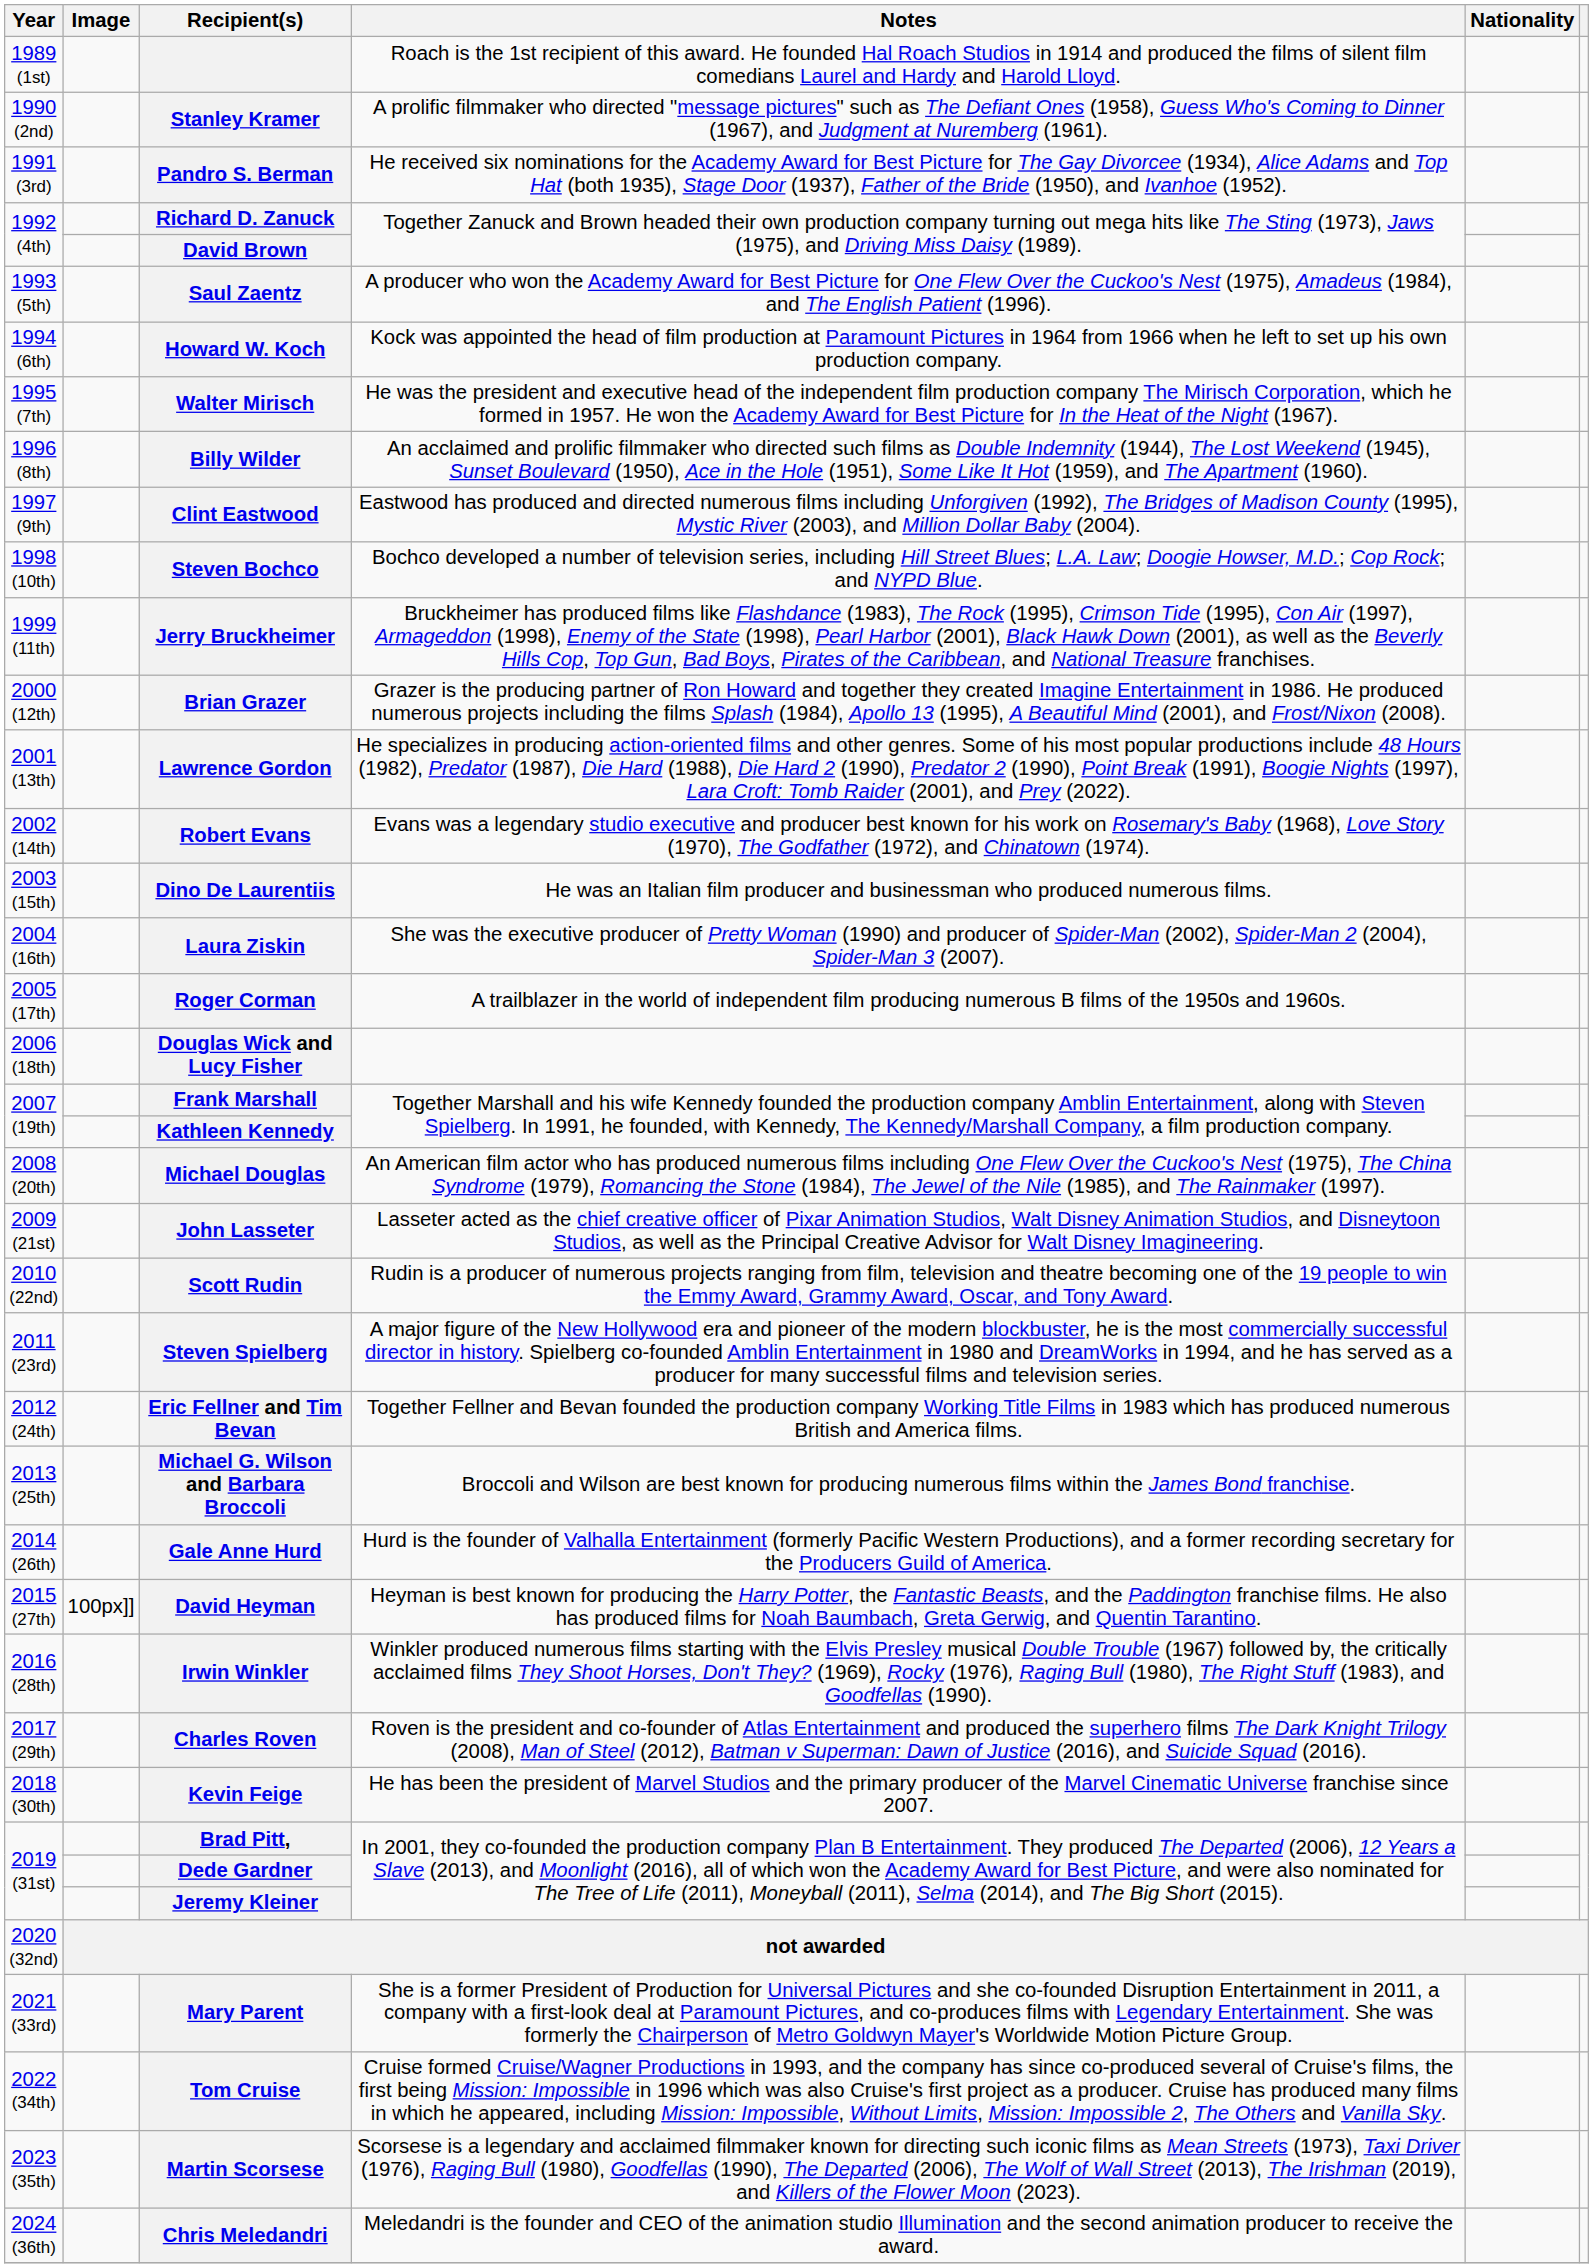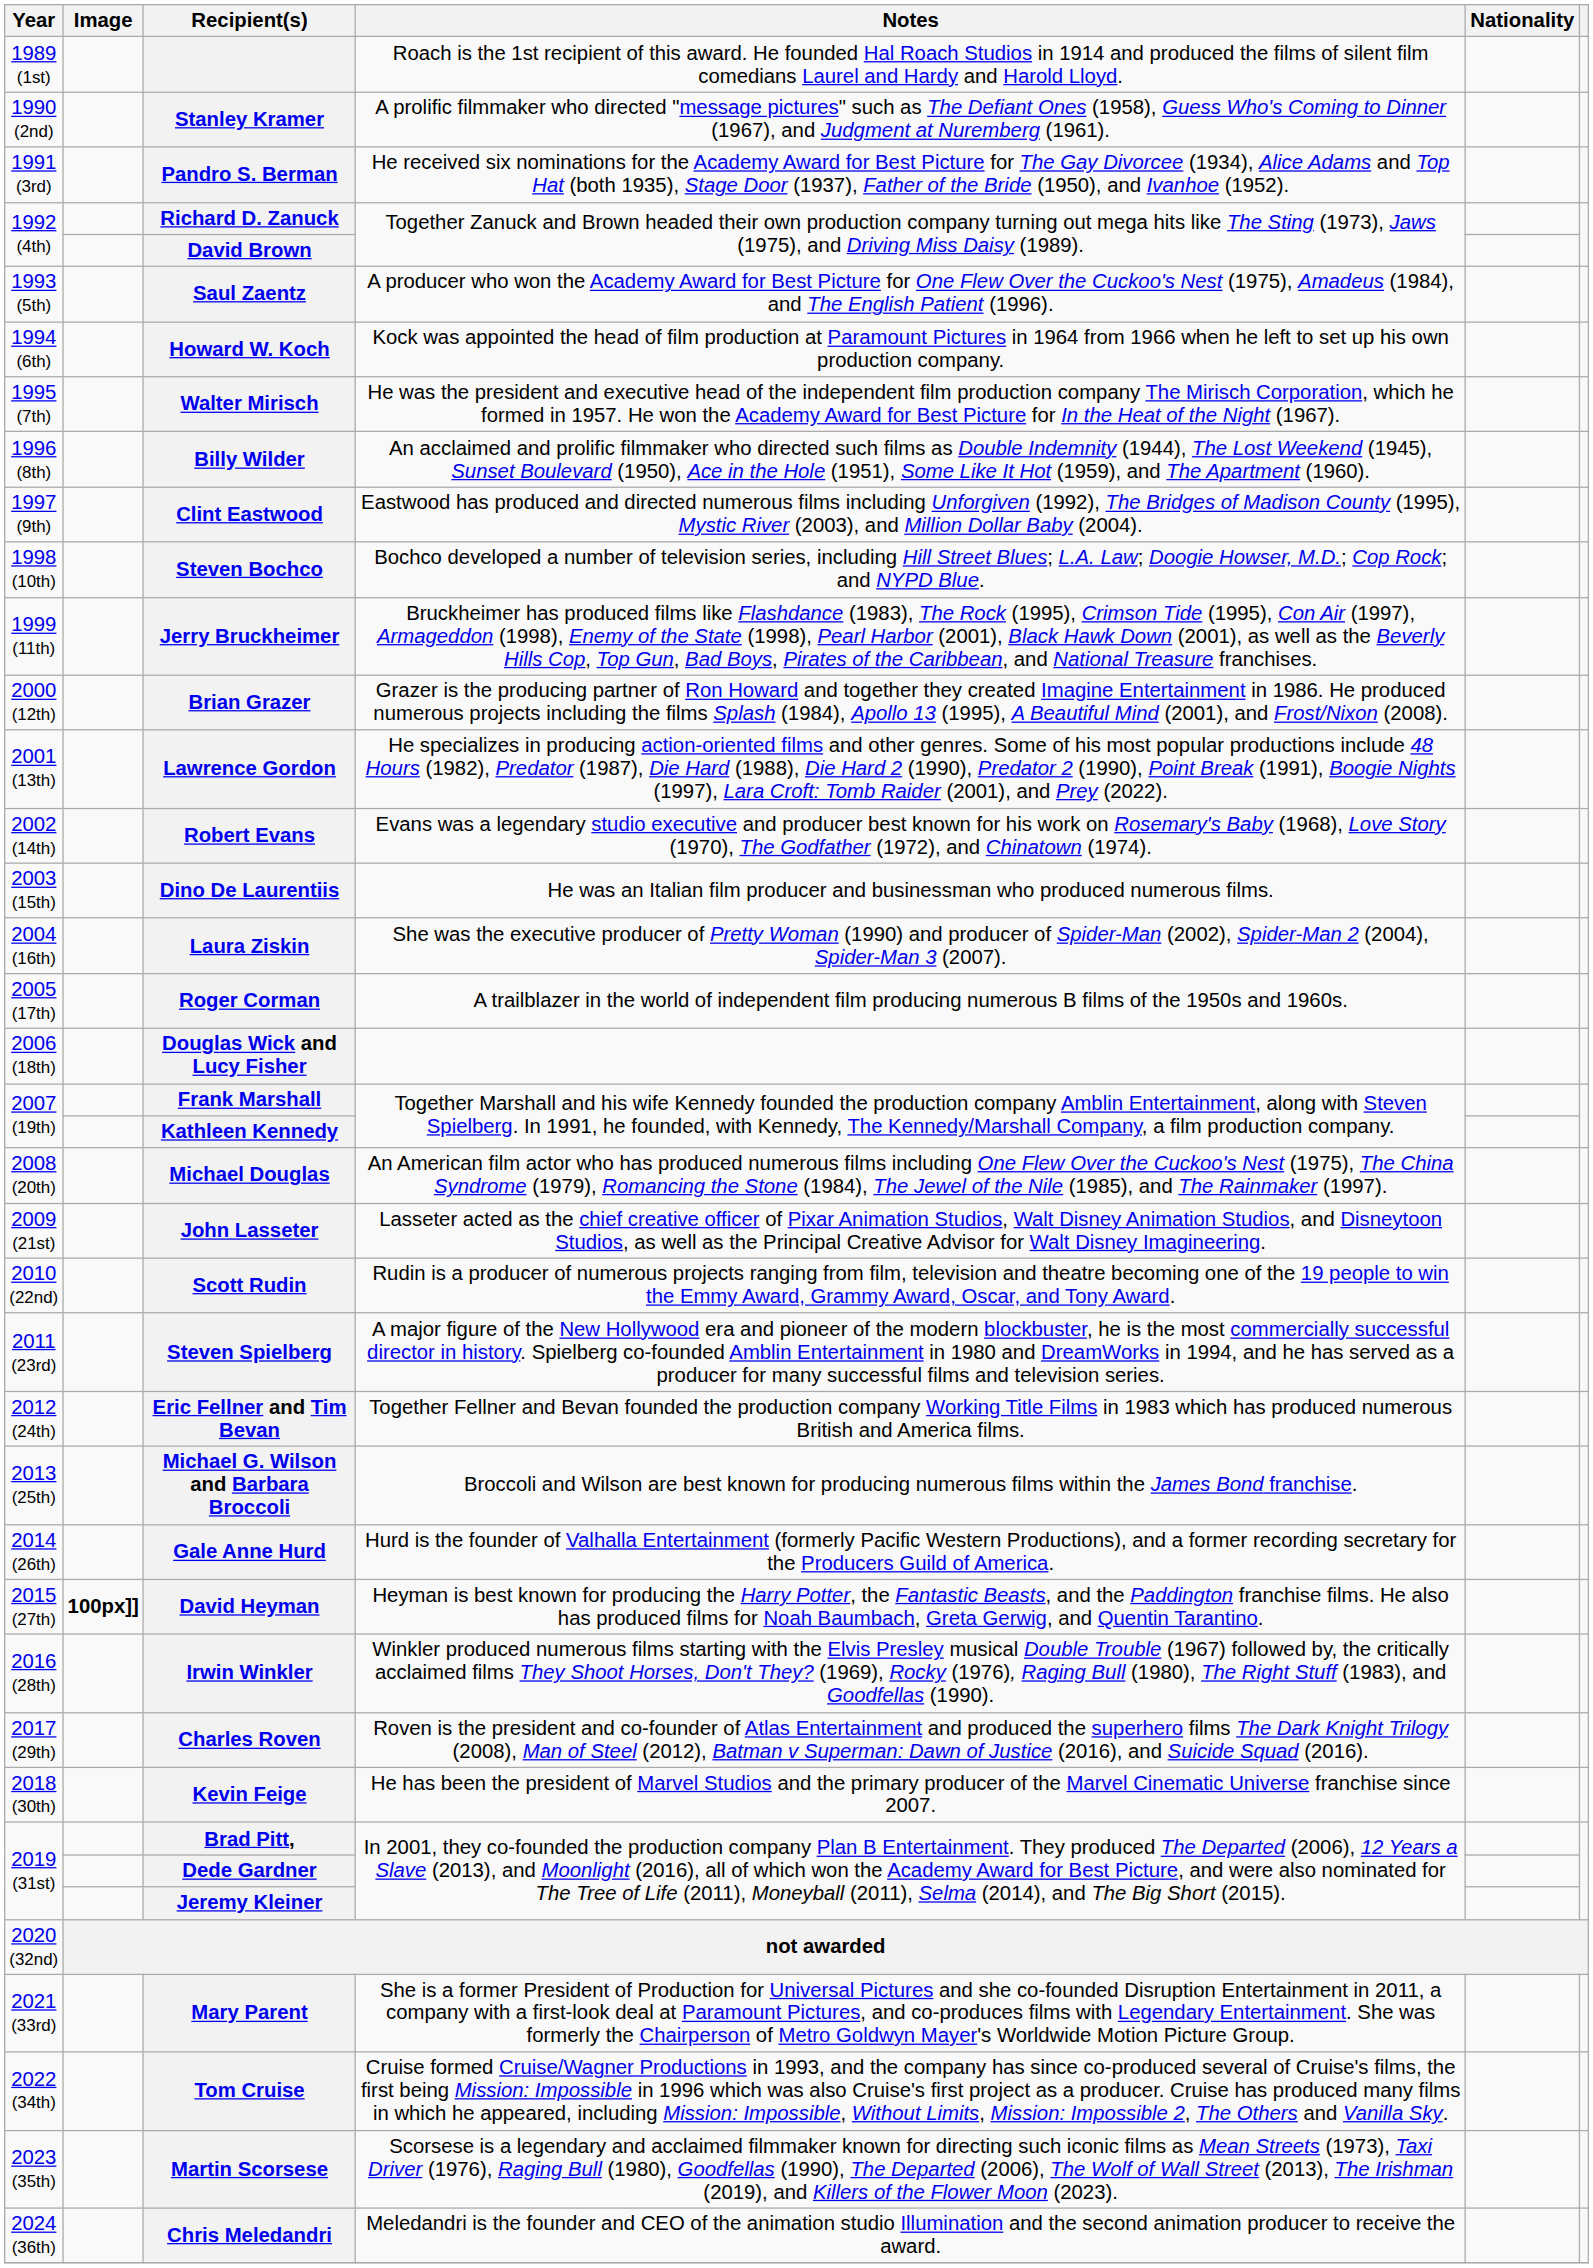(101, 1606) normal -> (103, 1606) bold
